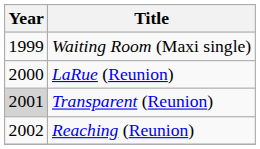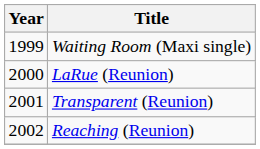(26, 102) lightgrey background -> (26, 102) no background
